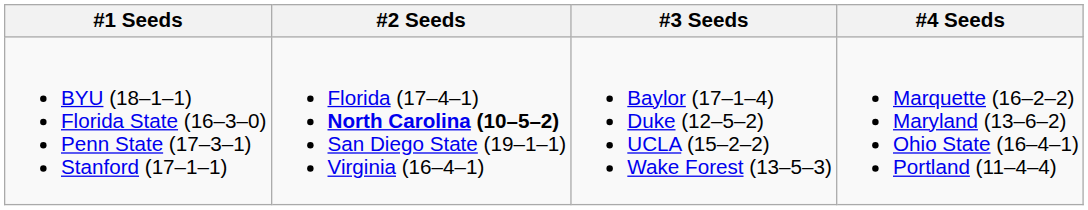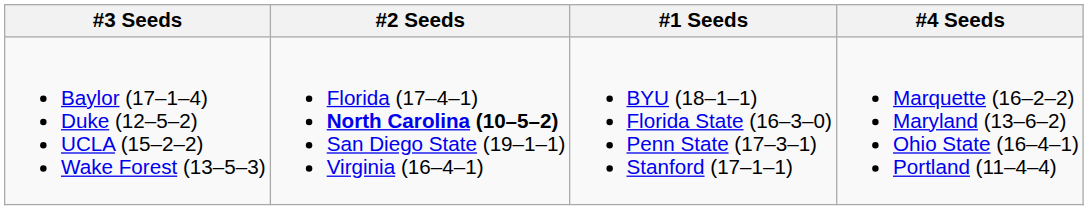columns swapped: (138, 20) <-> (704, 20)
